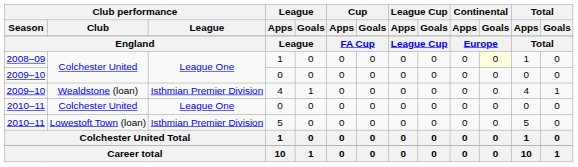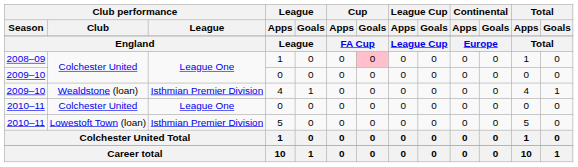(372, 59) no background -> (372, 59) pink background
(495, 59) lightyellow background -> (495, 59) no background
